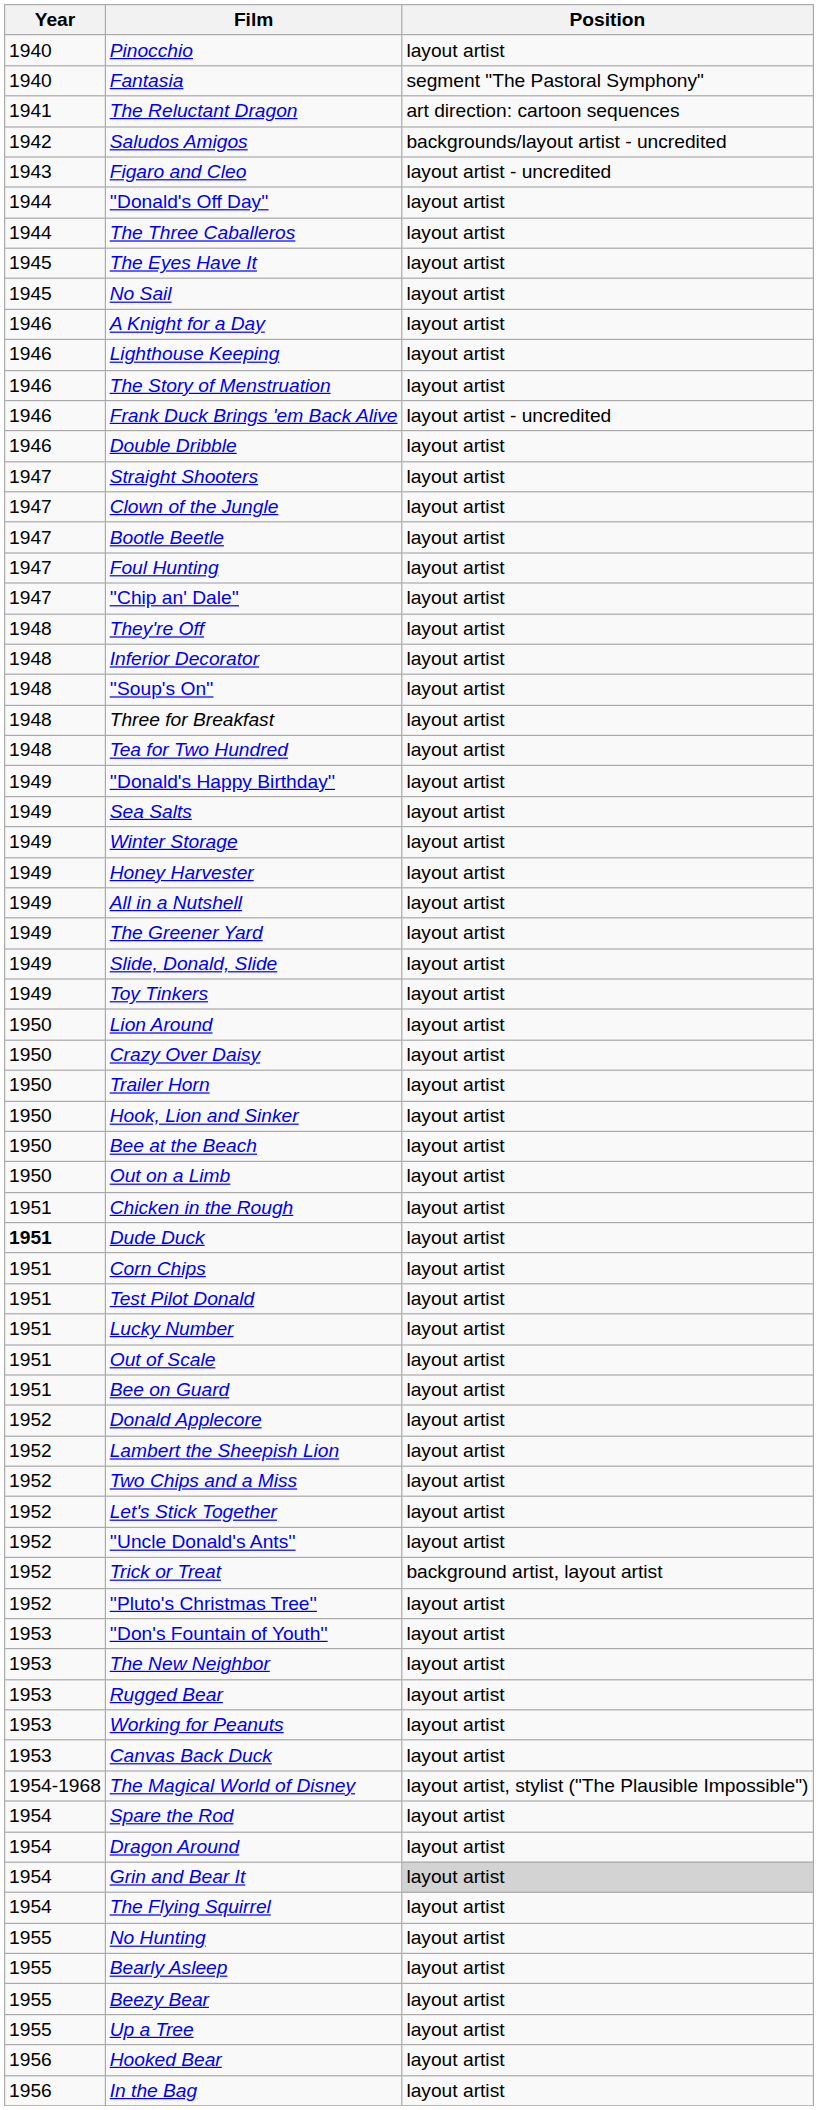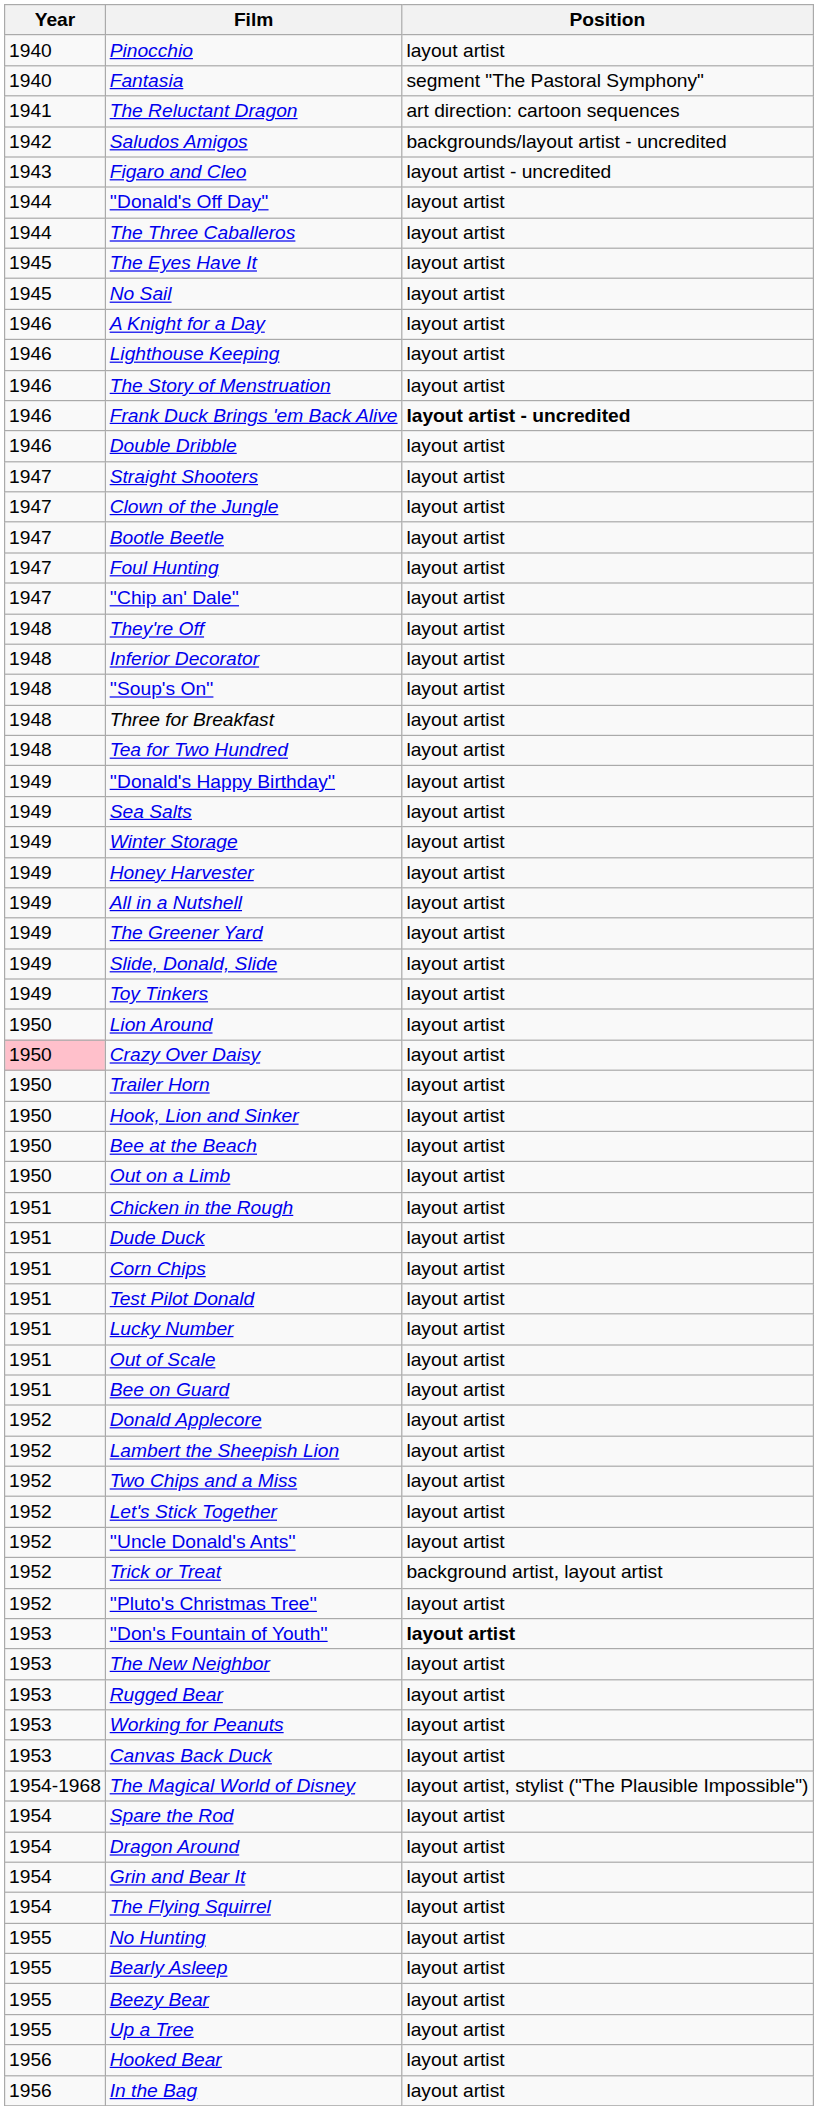(509, 415) normal -> (518, 415) bold
(30, 1055) no background -> (30, 1055) pink background
(30, 1237) bold -> (30, 1237) normal
(455, 1633) normal -> (461, 1633) bold
(455, 1877) lightgrey background -> (455, 1877) no background
